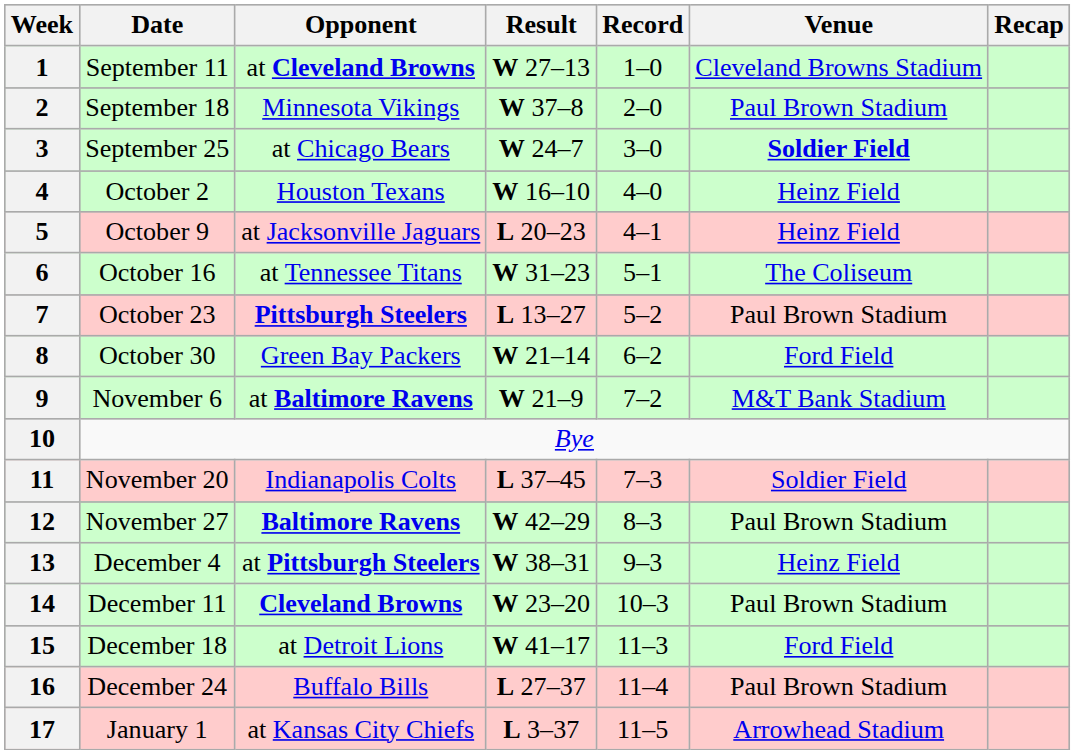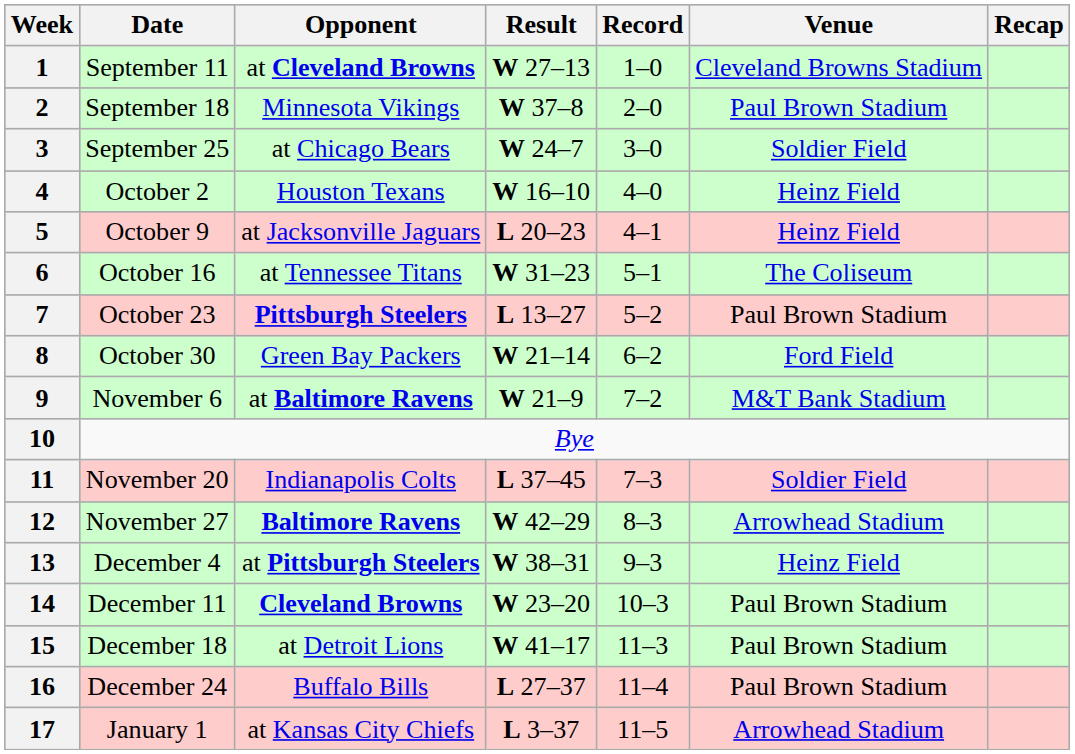(839, 149) bold -> (839, 149) normal
(839, 521) Paul Brown Stadium -> (839, 521) Arrowhead Stadium
(839, 645) Ford Field -> (839, 645) Paul Brown Stadium
